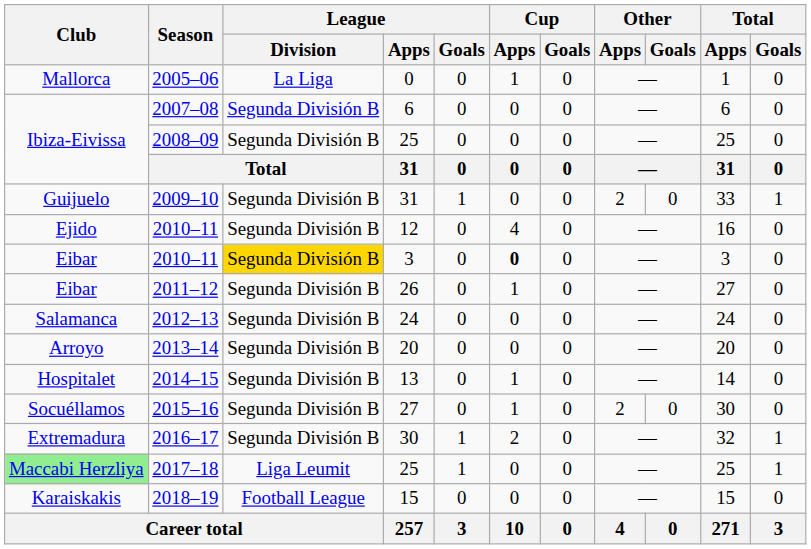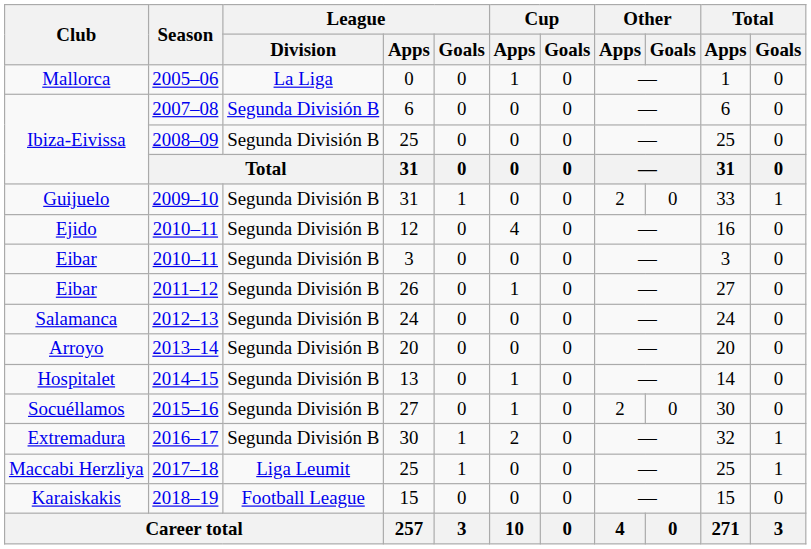(303, 259) gold background -> (303, 259) no background
(514, 259) bold -> (514, 259) normal
(76, 468) lightgreen background -> (76, 468) no background
